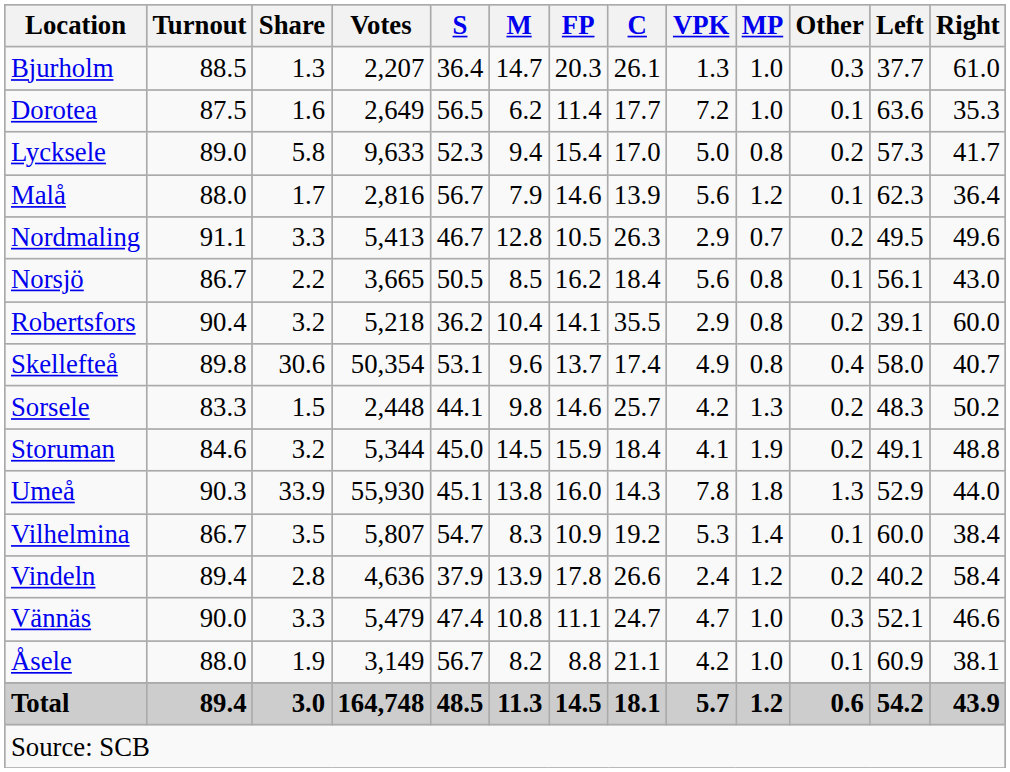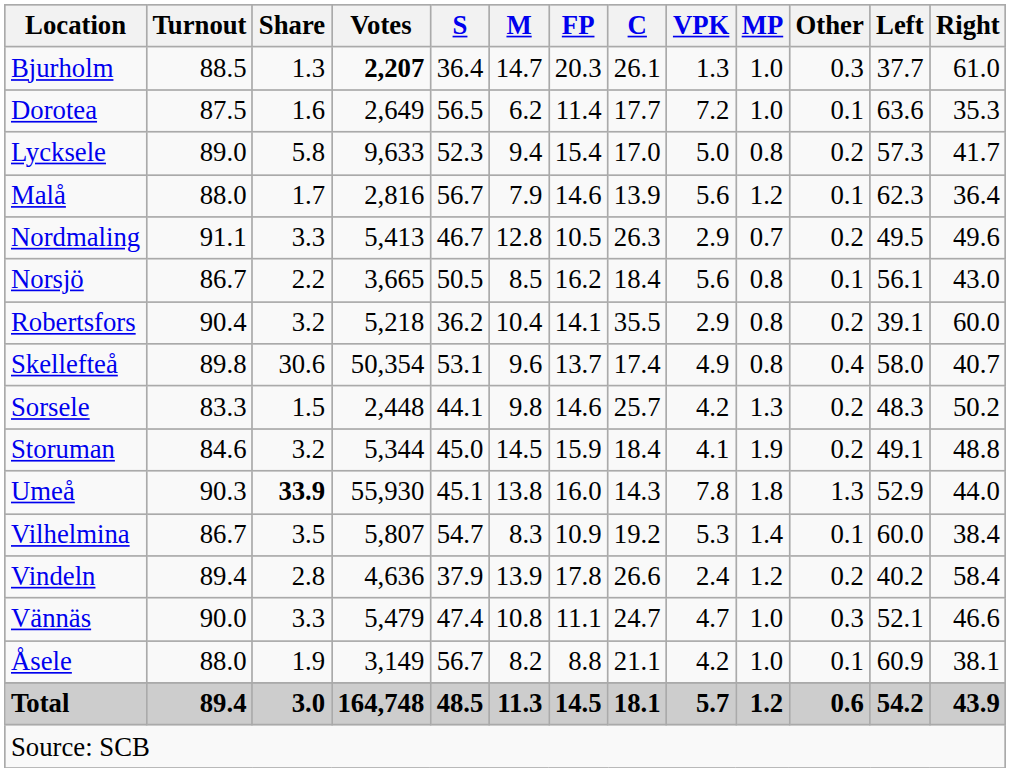(394, 68) normal -> (394, 68) bold
(302, 491) normal -> (302, 491) bold
